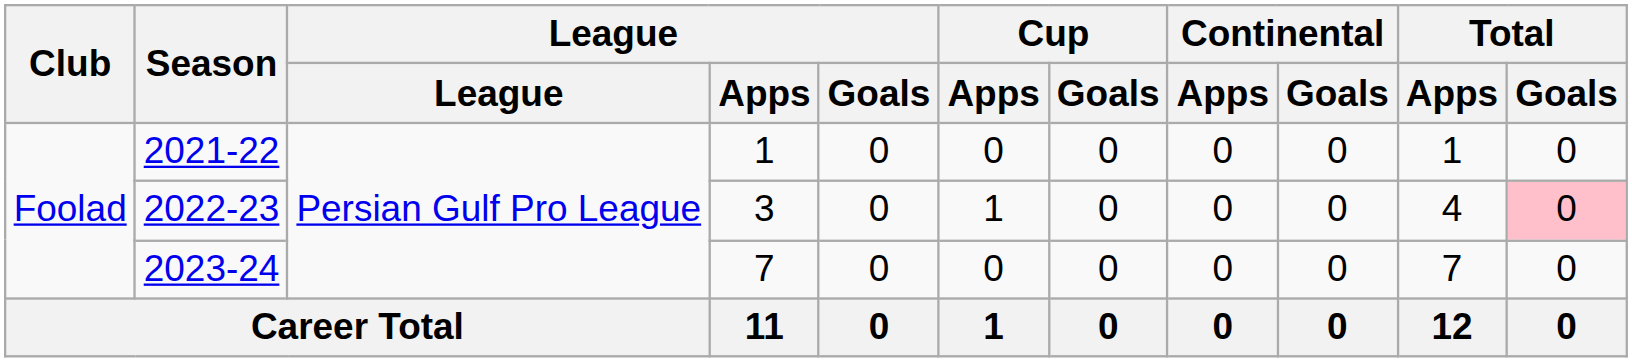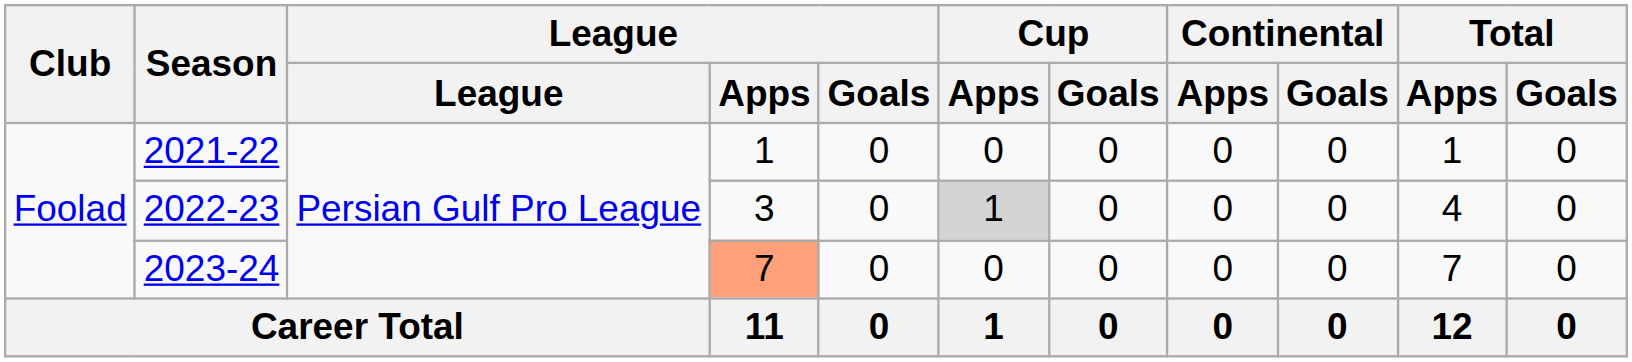(994, 209) no background -> (994, 209) lightgrey background
(1567, 209) pink background -> (1567, 209) no background
(764, 268) no background -> (764, 268) lightsalmon background
